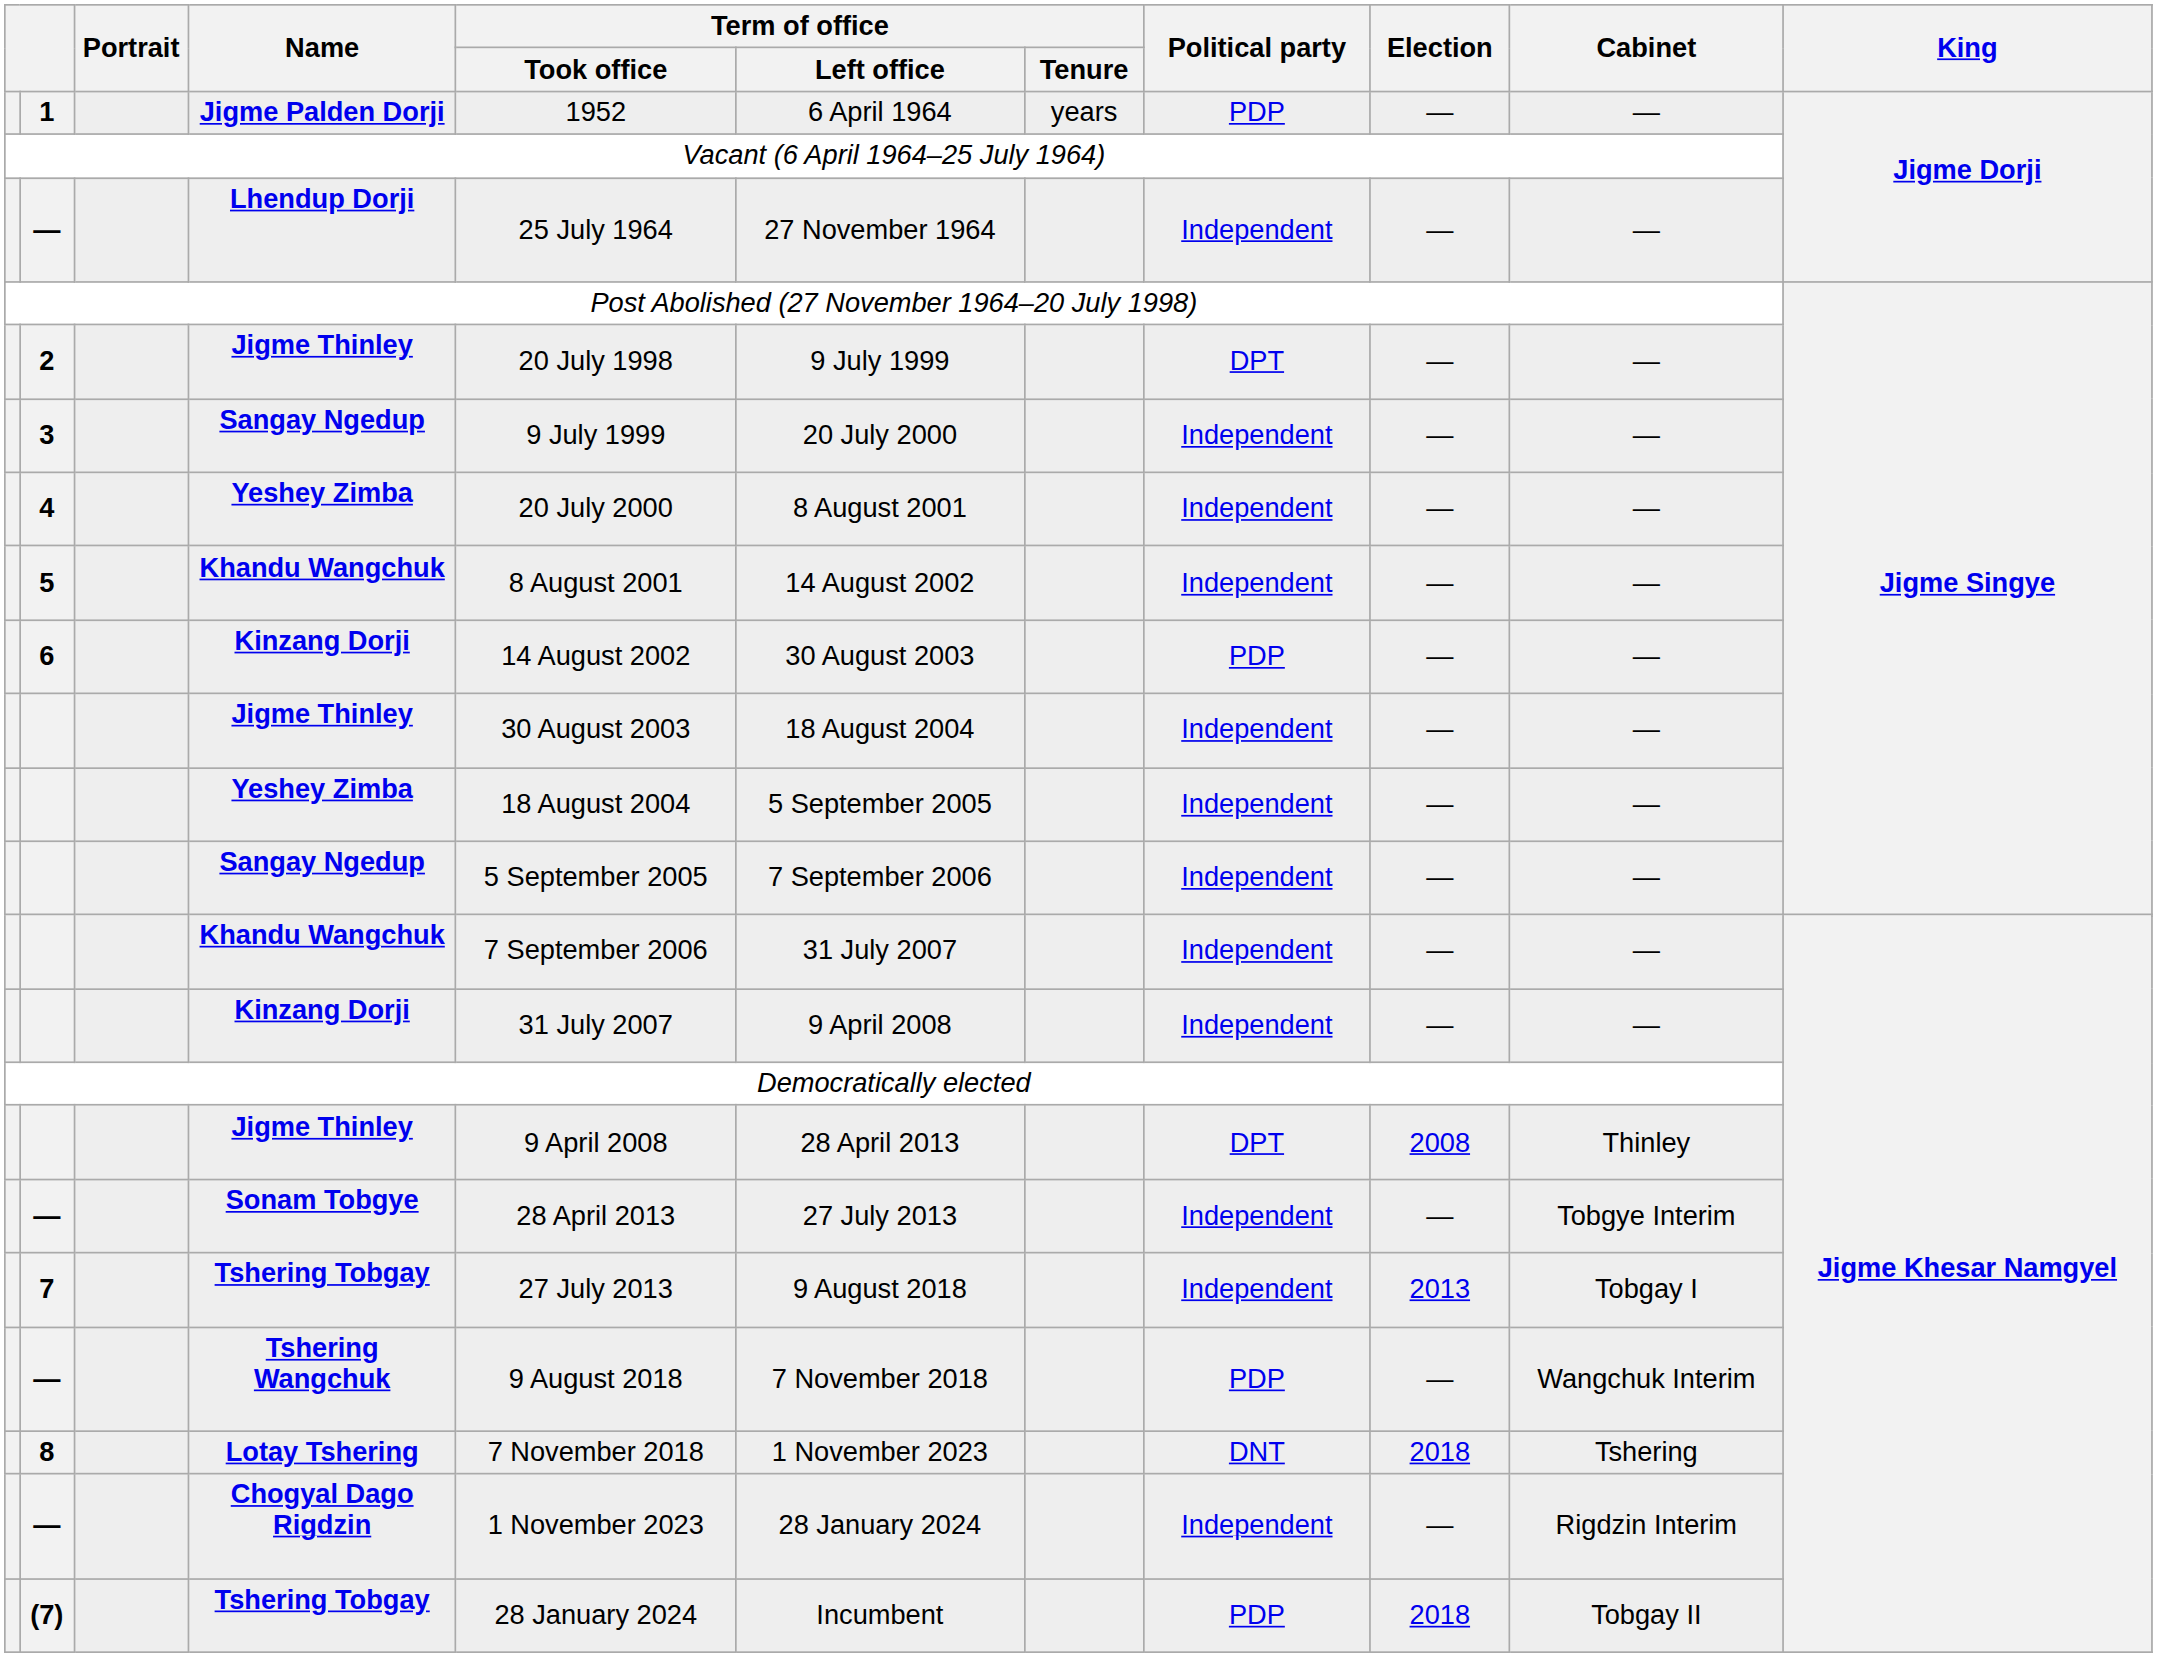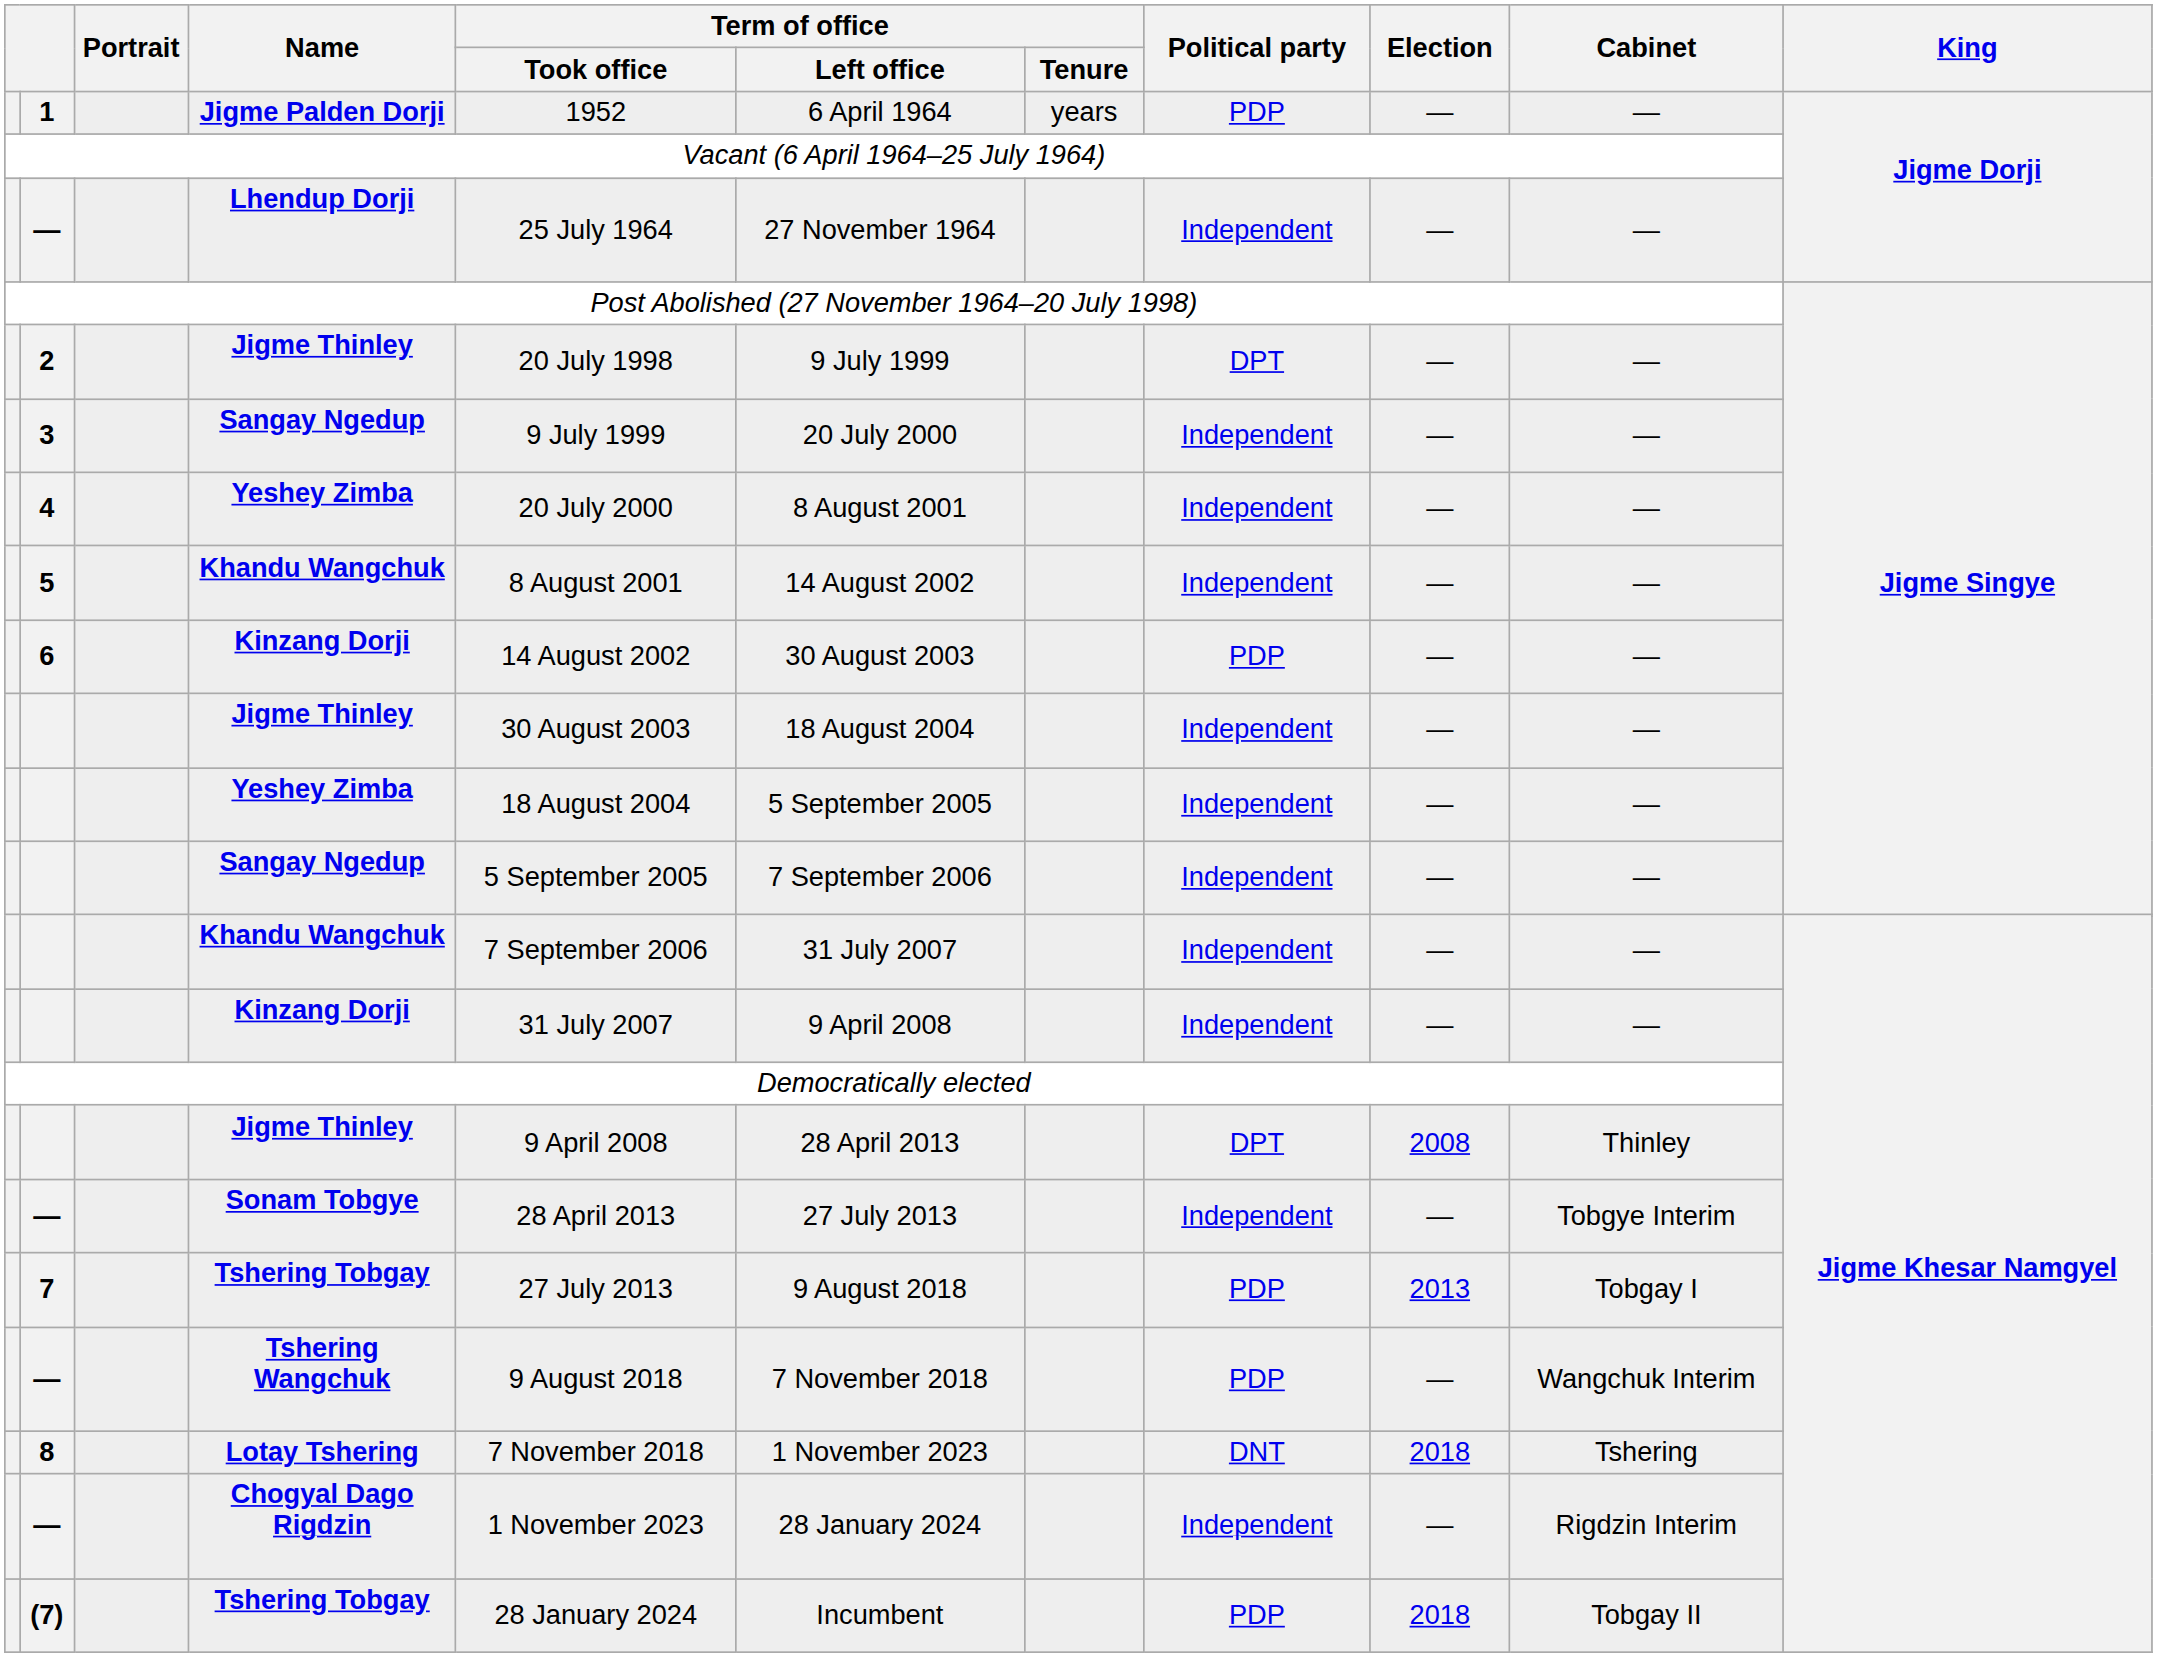(1257, 1289) Independent -> (1257, 1289) PDP
